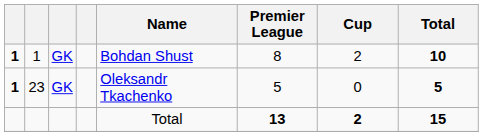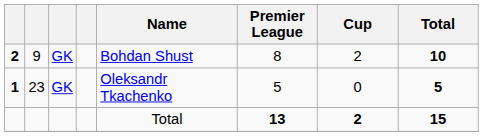(15, 56) 1 -> (15, 56) 2
(37, 56) 1 -> (37, 56) 9
